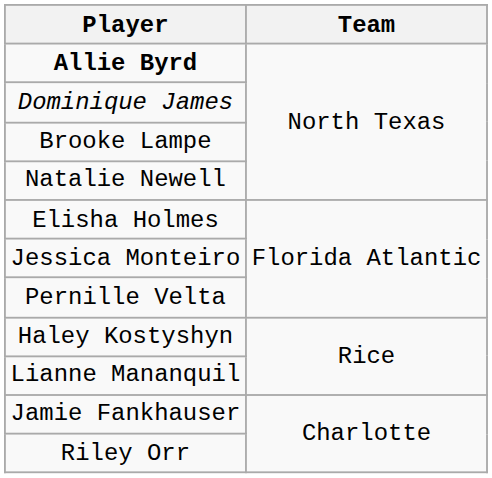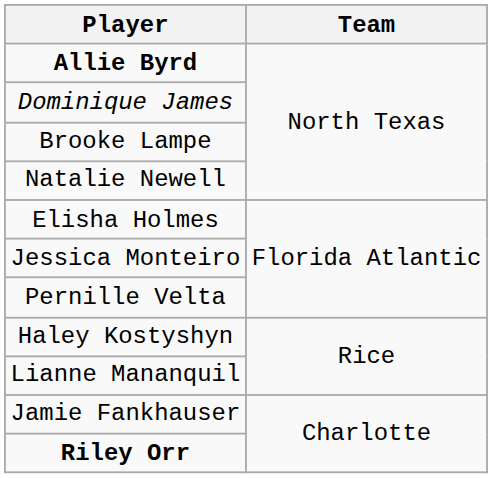(125, 453) normal -> (125, 453) bold
